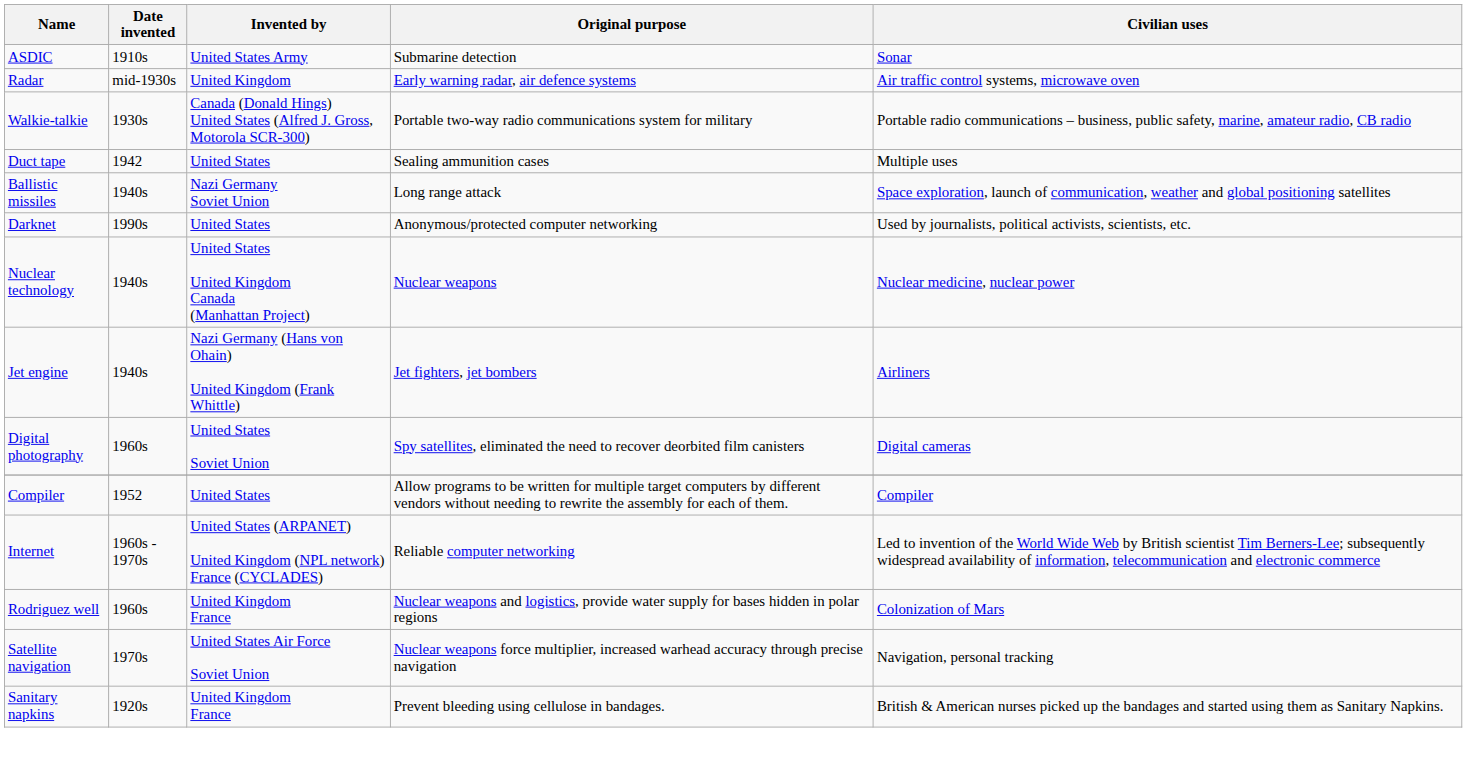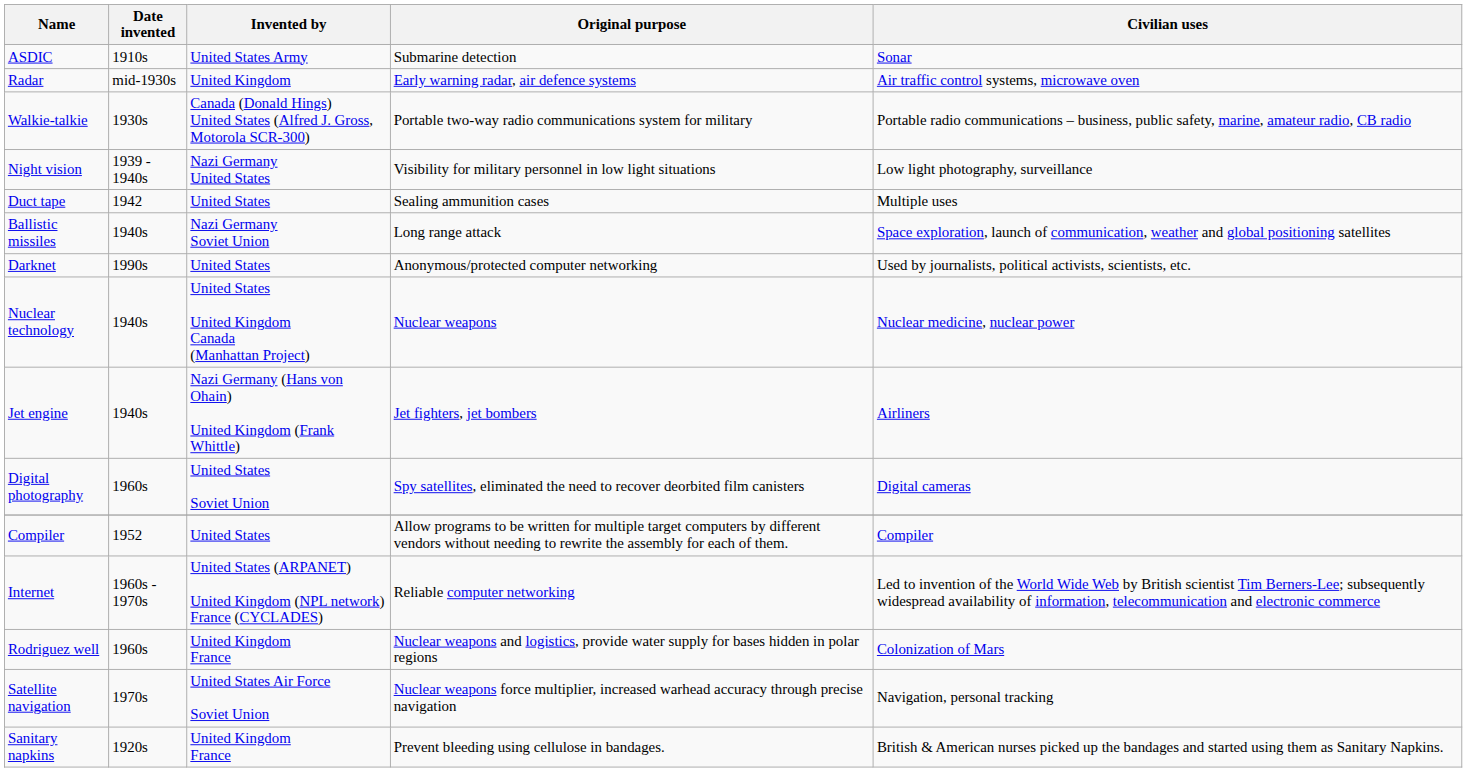+ row: (45, 169)
